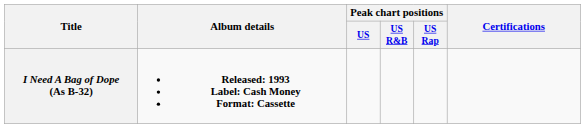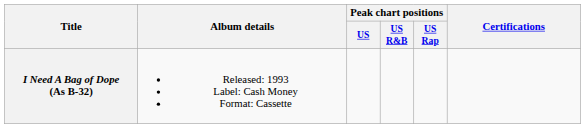(242, 92) bold -> (242, 92) normal
